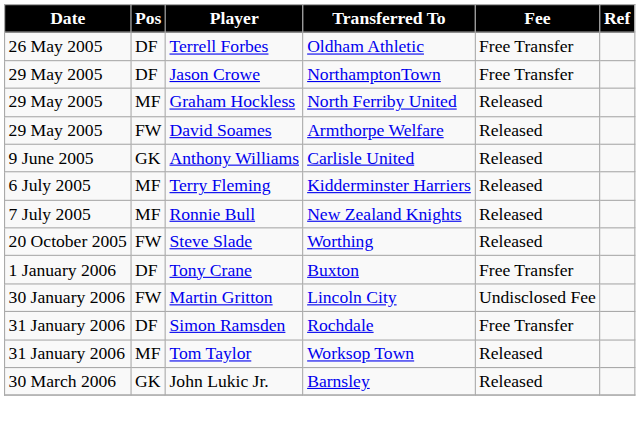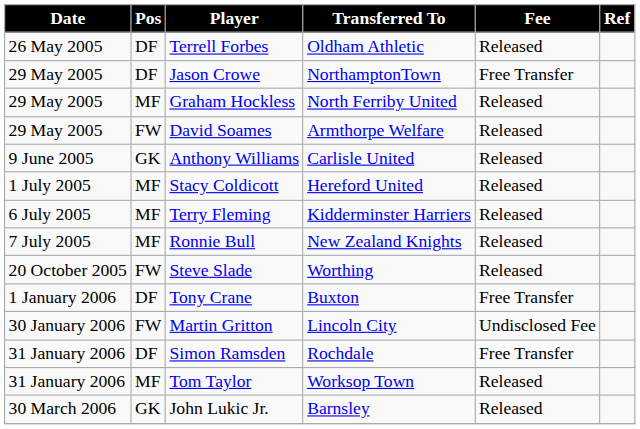(526, 46) Free Transfer -> (511, 46) Released
+ row: (224, 185)
